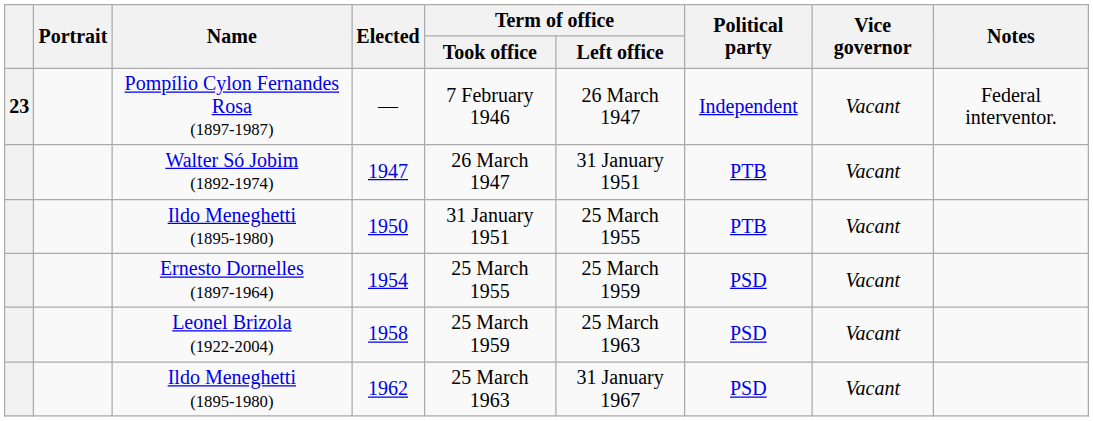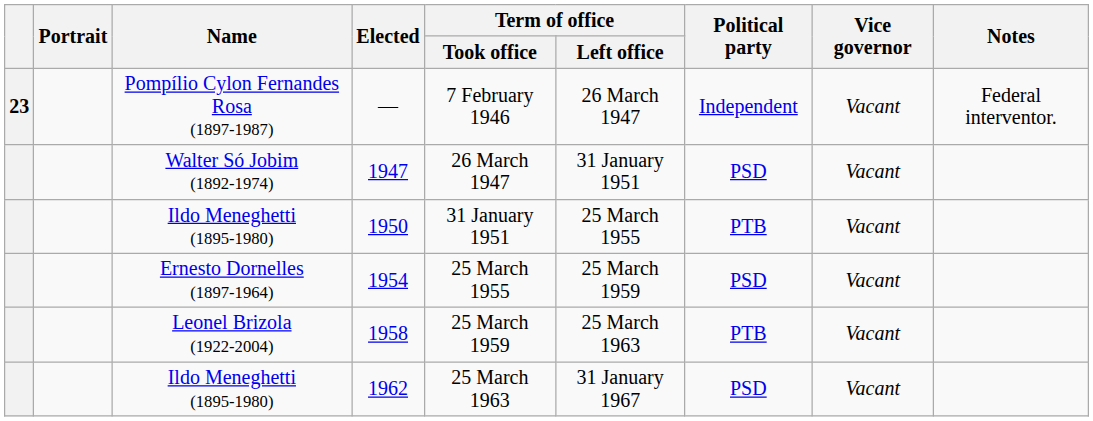(748, 171) PTB -> (748, 171) PSD
(748, 334) PSD -> (748, 334) PTB
